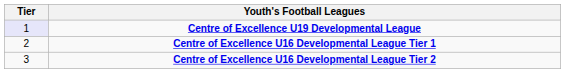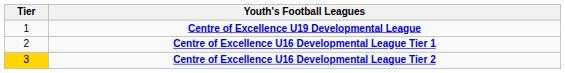(26, 28) lavender background -> (26, 28) no background
(26, 60) no background -> (26, 60) gold background
